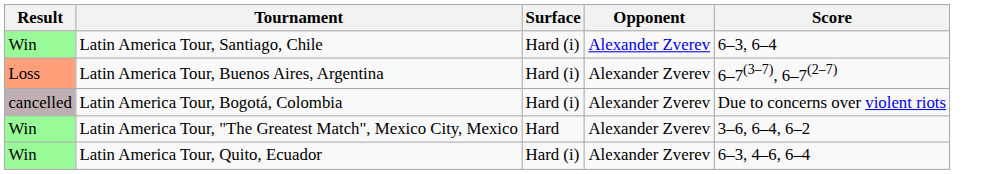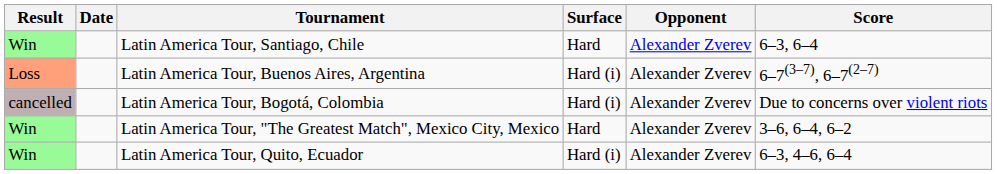+ column: (96, 17)
(552, 44) Hard (i) -> (584, 44) Hard
